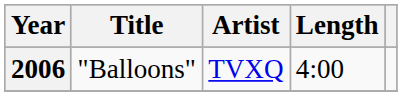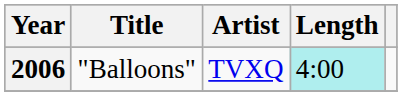(320, 68) no background -> (320, 68) paleturquoise background
